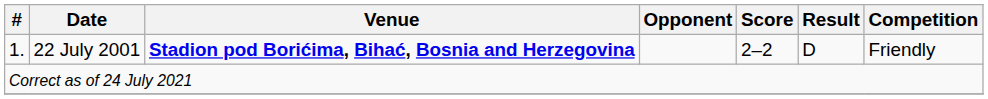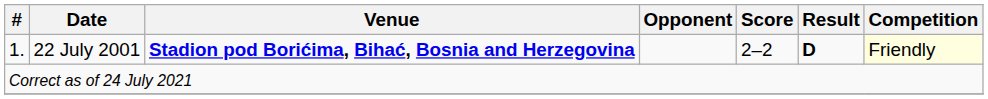(809, 50) normal -> (809, 50) bold
(902, 50) no background -> (902, 50) lightyellow background
